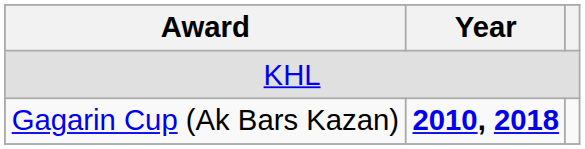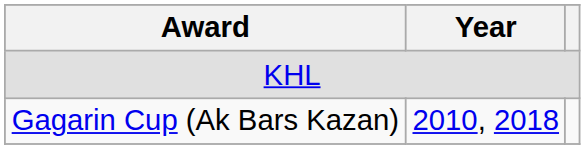(486, 120) bold -> (486, 120) normal
